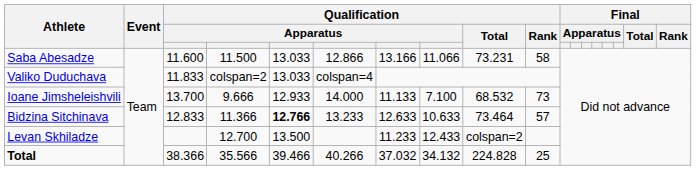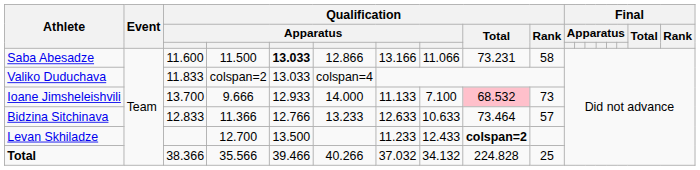(291, 58) normal -> (291, 58) bold
(494, 97) no background -> (496, 97) pink background
(291, 117) bold -> (291, 117) normal
(494, 136) normal -> (496, 136) bold
